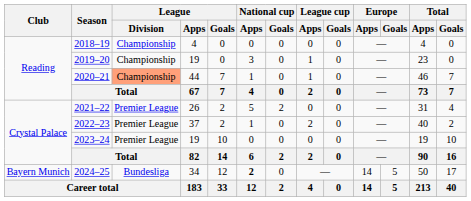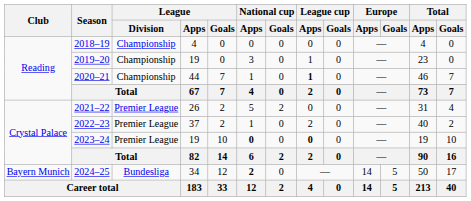(146, 76) lightsalmon background -> (146, 76) no background
(310, 76) normal -> (310, 76) bold
(251, 140) normal -> (251, 140) bold
(310, 140) normal -> (310, 140) bold
